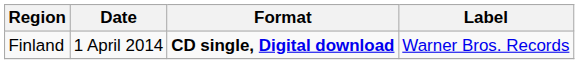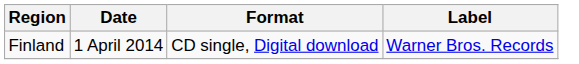(283, 44) bold -> (275, 44) normal
